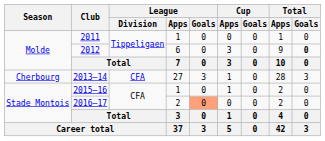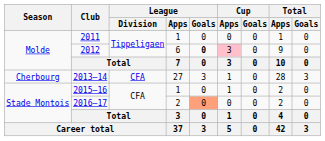(204, 50) normal -> (204, 50) bold
(229, 50) no background -> (229, 50) pink background
(306, 50) bold -> (306, 50) normal
